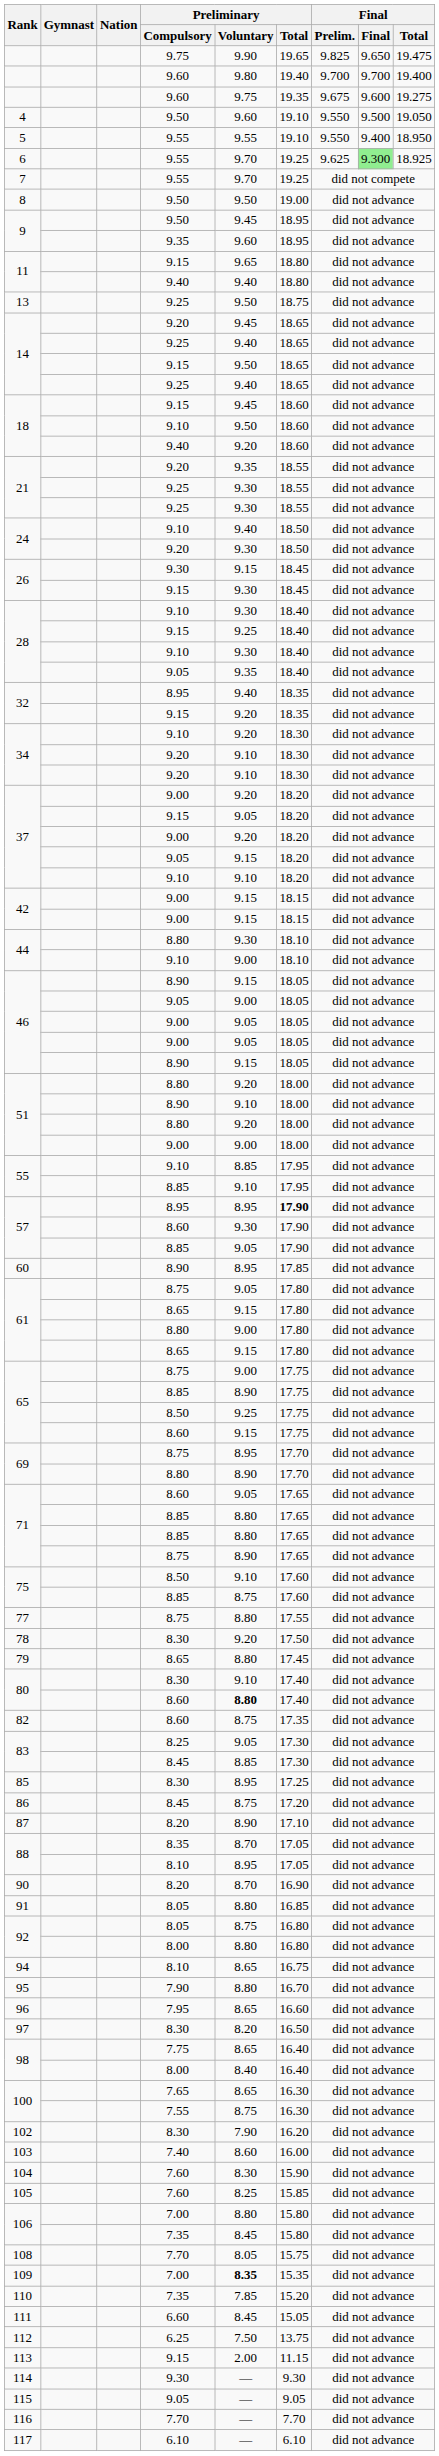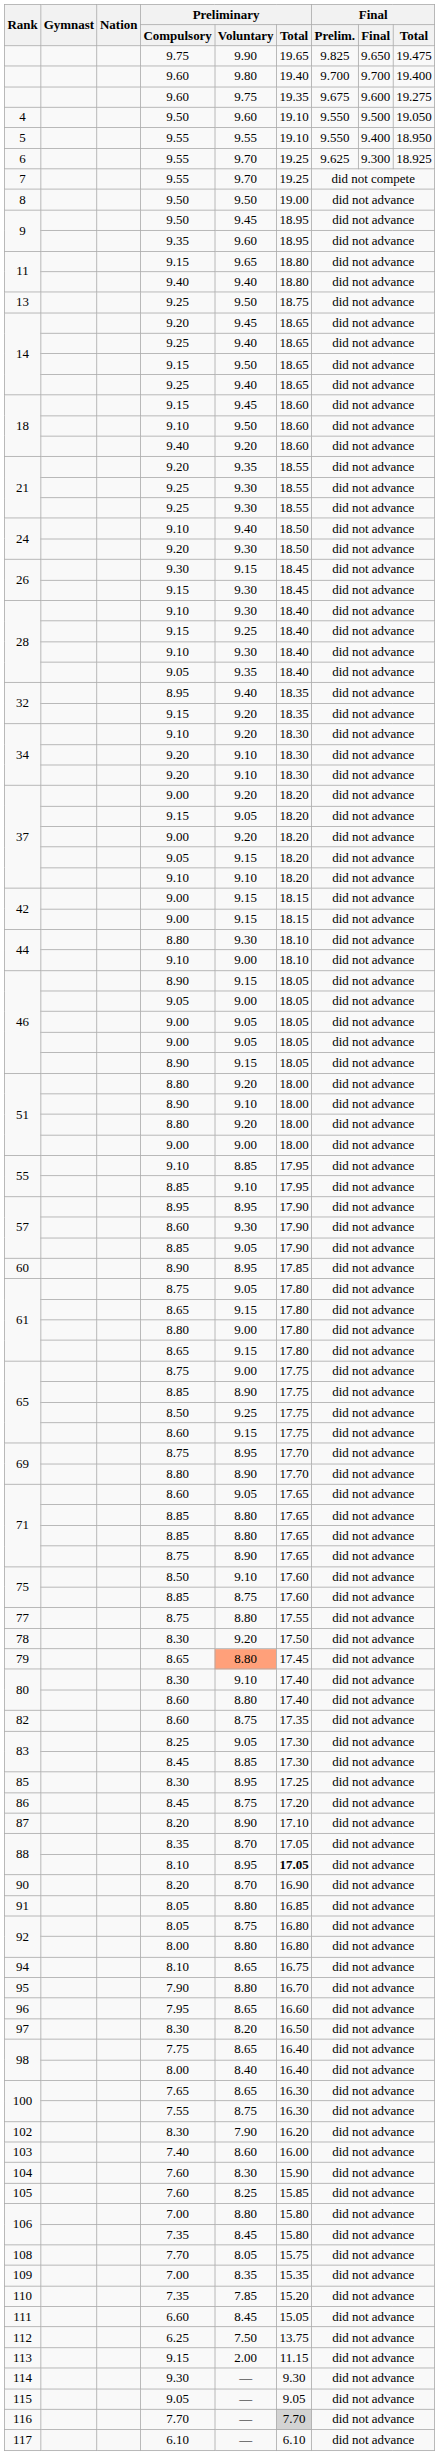(376, 158) lightgreen background -> (376, 158) no background
(294, 1206) bold -> (294, 1206) normal
(246, 1659) no background -> (246, 1659) lightsalmon background
(246, 1700) bold -> (246, 1700) normal
(294, 1864) normal -> (294, 1864) bold
(246, 2275) bold -> (246, 2275) normal
(294, 2419) no background -> (294, 2419) lightgrey background
